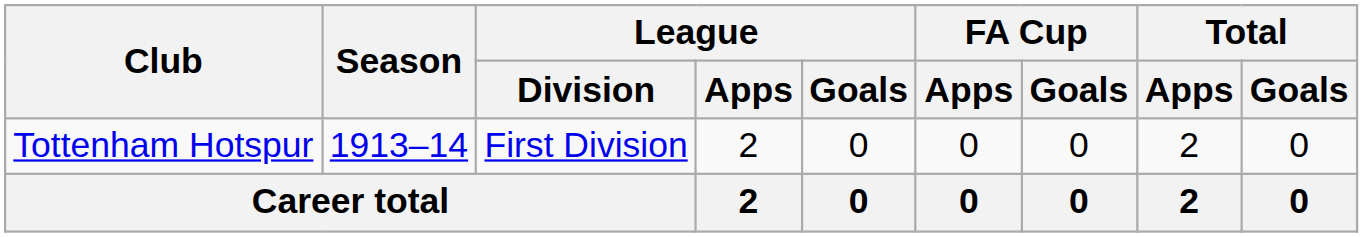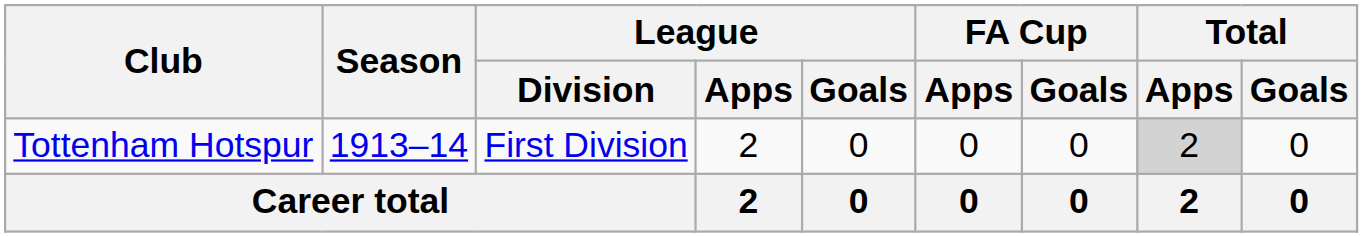(1189, 145) no background -> (1189, 145) lightgrey background
